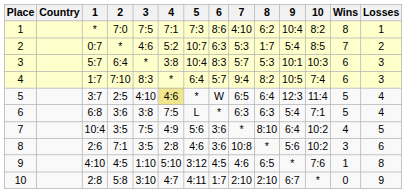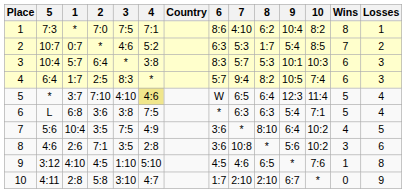columns swapped: (59, 12) <-> (197, 12)
(120, 79) 7:10 -> (100, 79) 2:5
(120, 96) 2:5 -> (100, 96) 7:10
